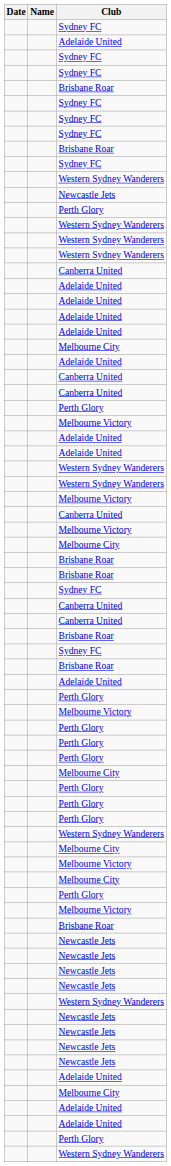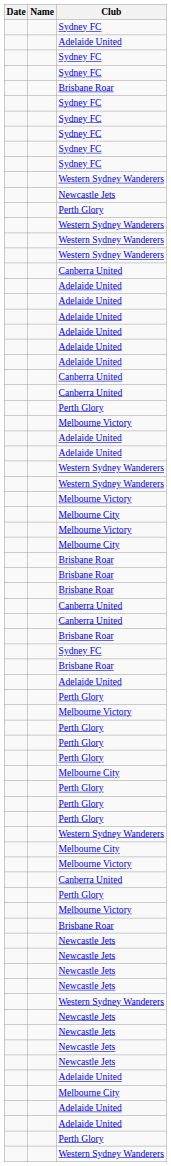(86, 149) Brisbane Roar -> (80, 149) Sydney FC
(89, 347) Melbourne City -> (90, 347) Adelaide United
(90, 514) Canberra United -> (89, 514) Melbourne City
(80, 590) Sydney FC -> (86, 590) Brisbane Roar
(89, 879) Melbourne City -> (90, 879) Canberra United
